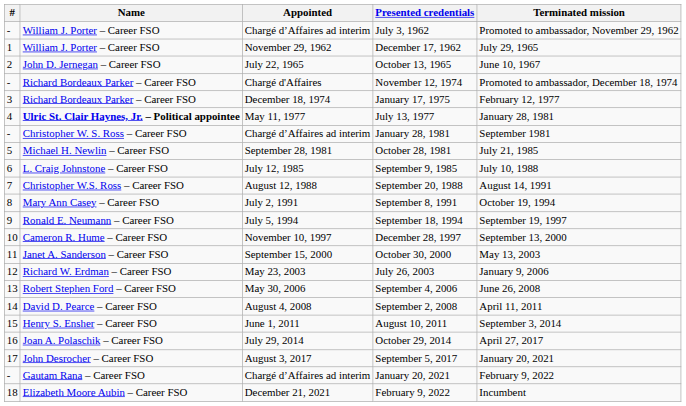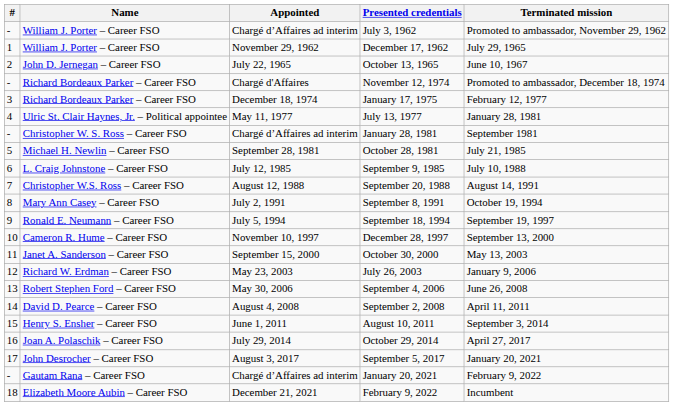(131, 116) bold -> (125, 116) normal
